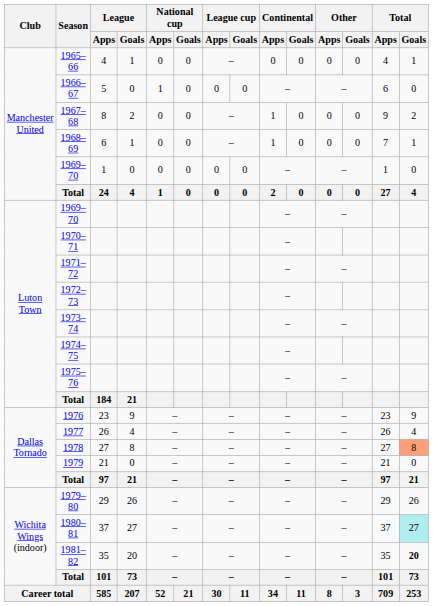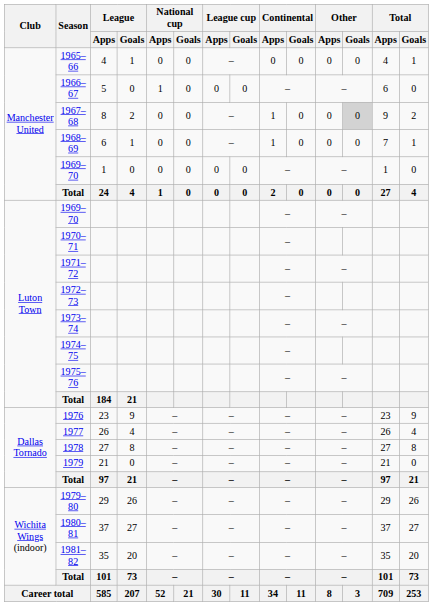(357, 116) no background -> (357, 116) lightgrey background
(414, 447) lightsalmon background -> (414, 447) no background
(414, 528) paleturquoise background -> (414, 528) no background
(414, 555) bold -> (414, 555) normal
